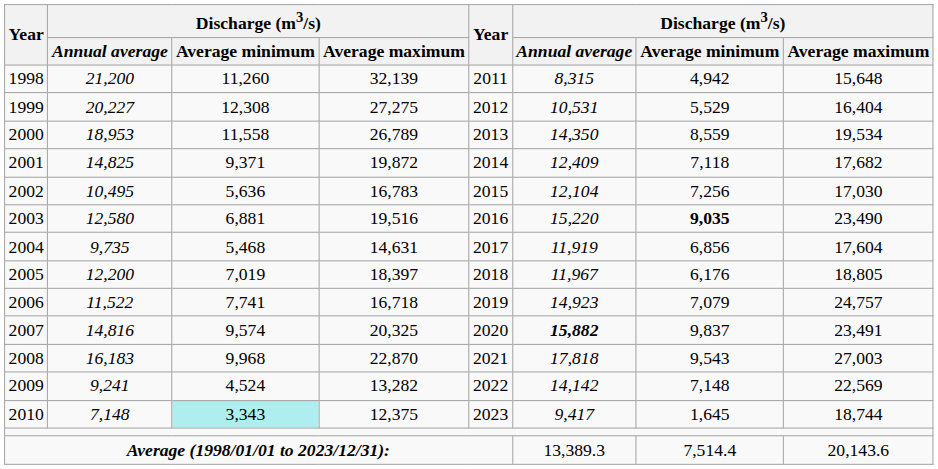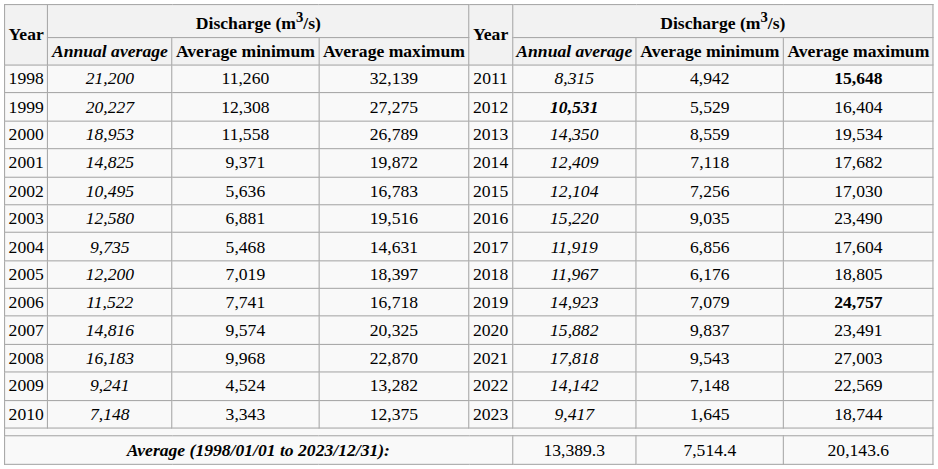(858, 79) normal -> (858, 79) bold
(574, 106) normal -> (574, 106) bold
(710, 218) bold -> (710, 218) normal
(858, 302) normal -> (858, 302) bold
(574, 330) bold -> (574, 330) normal
(245, 413) paleturquoise background -> (245, 413) no background
